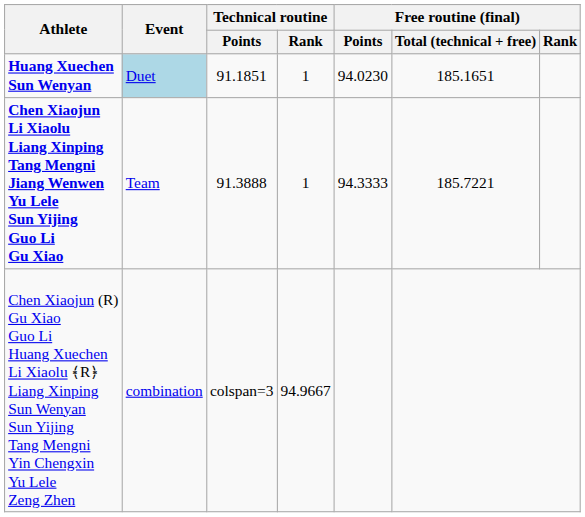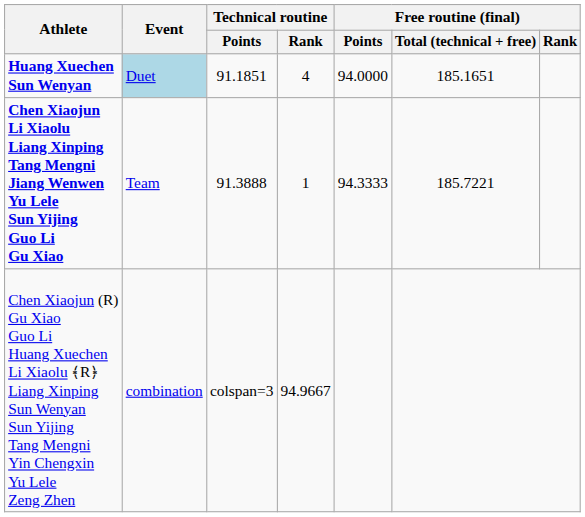(306, 76) 1 -> (306, 76) 4
(363, 76) 94.0230 -> (363, 76) 94.0000
